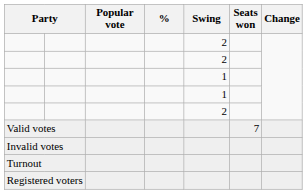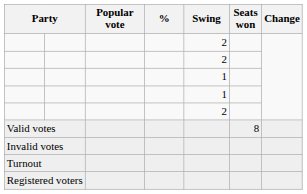(256, 128) 7 -> (256, 128) 8
